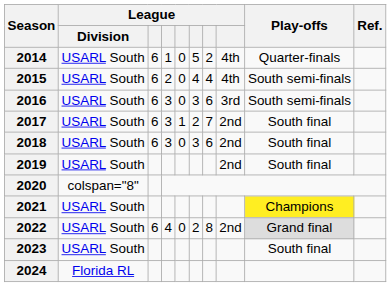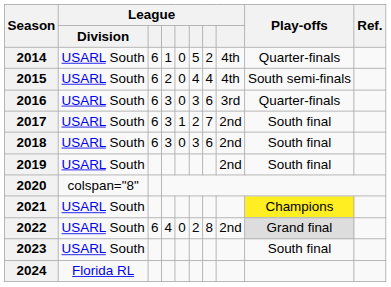(299, 100) South semi-finals -> (299, 100) Quarter-finals
